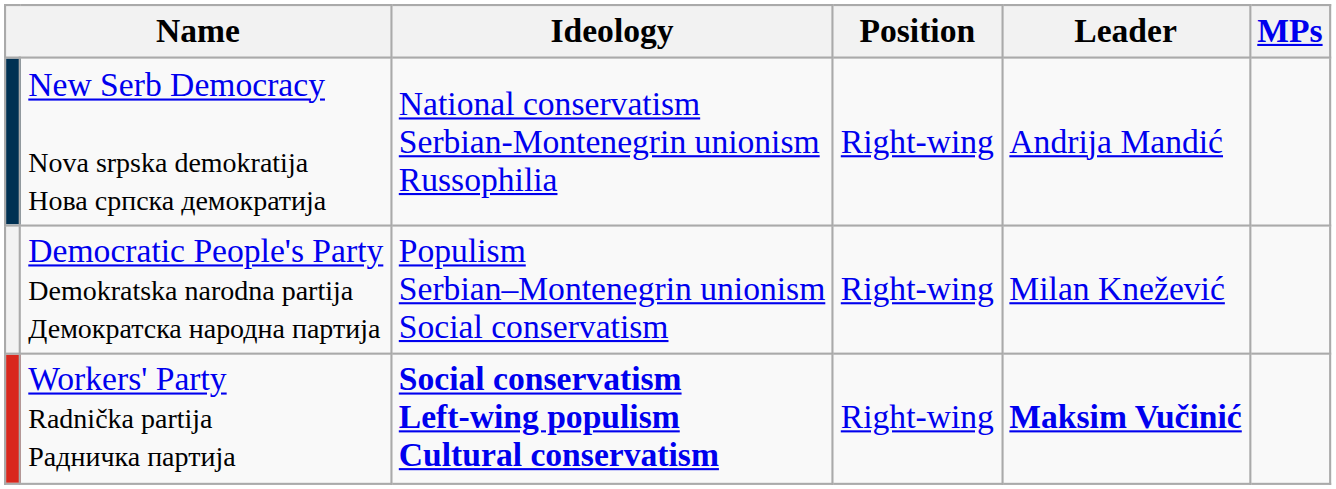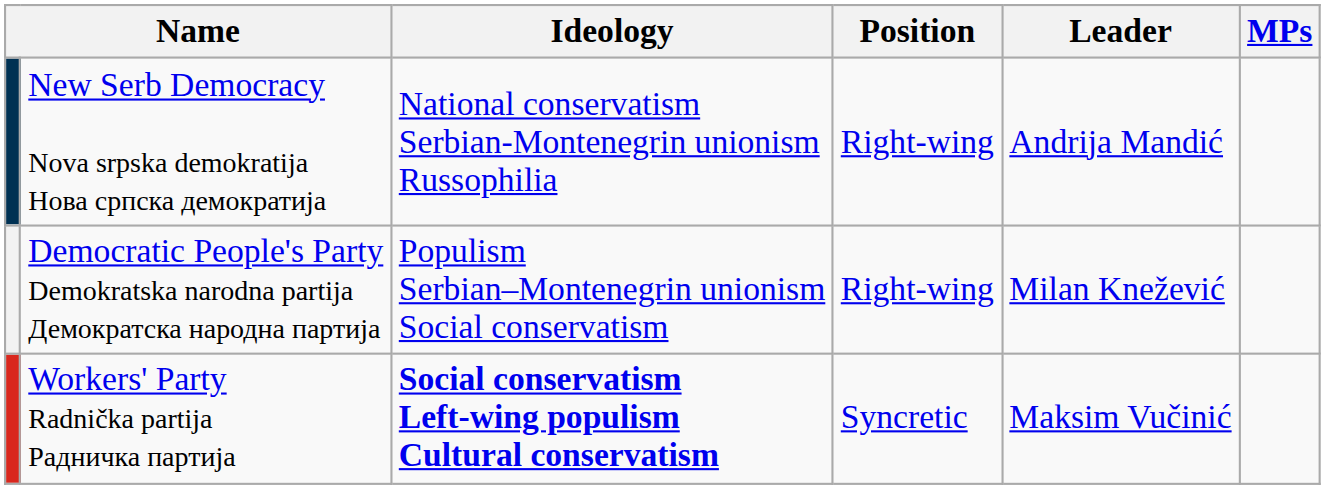(917, 417) Right-wing -> (904, 417) Syncretic
(1126, 417) bold -> (1120, 417) normal
